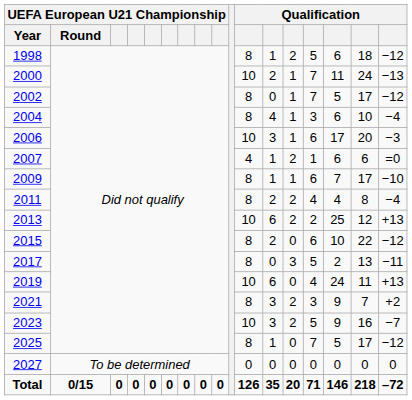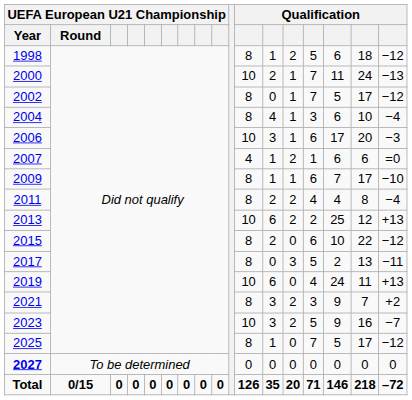(27, 364) normal -> (27, 364) bold
